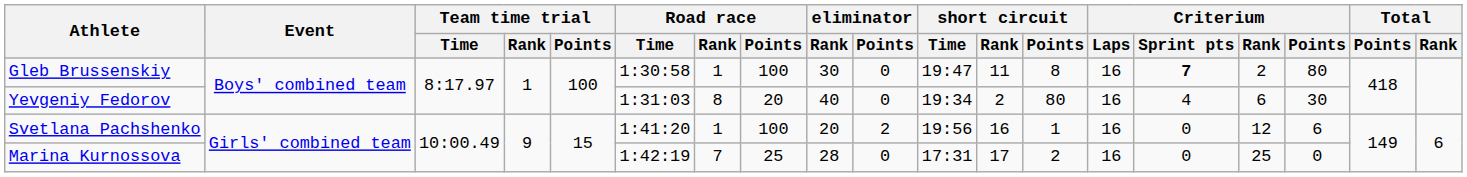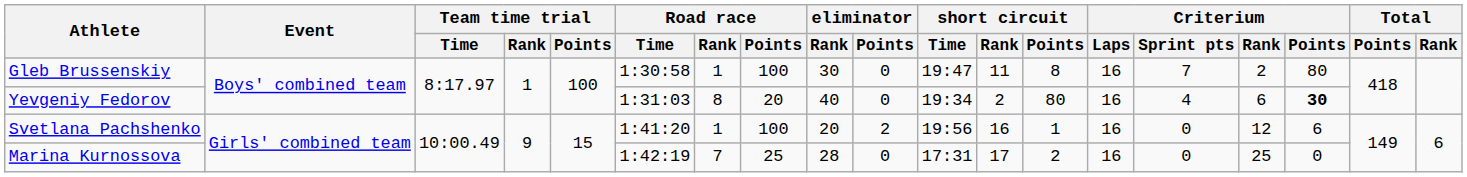(1186, 72) bold -> (1186, 72) normal
(1317, 100) normal -> (1317, 100) bold
